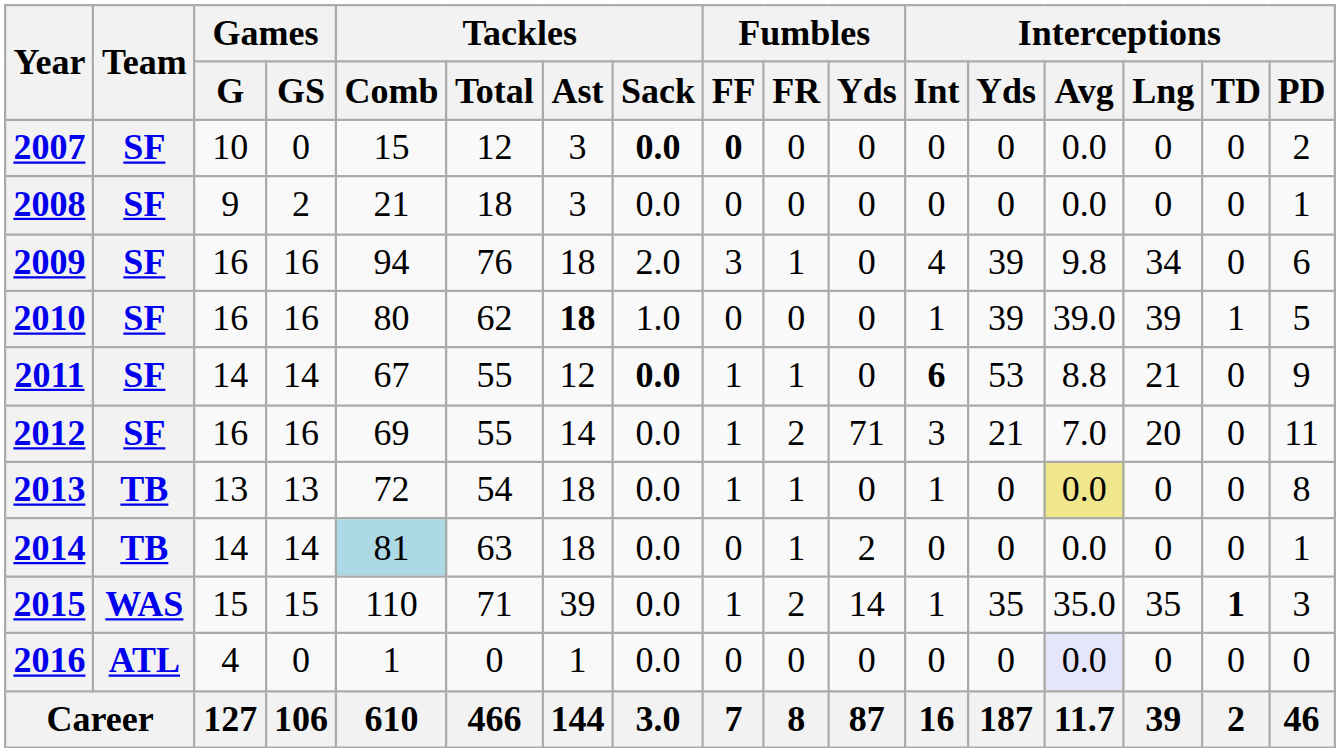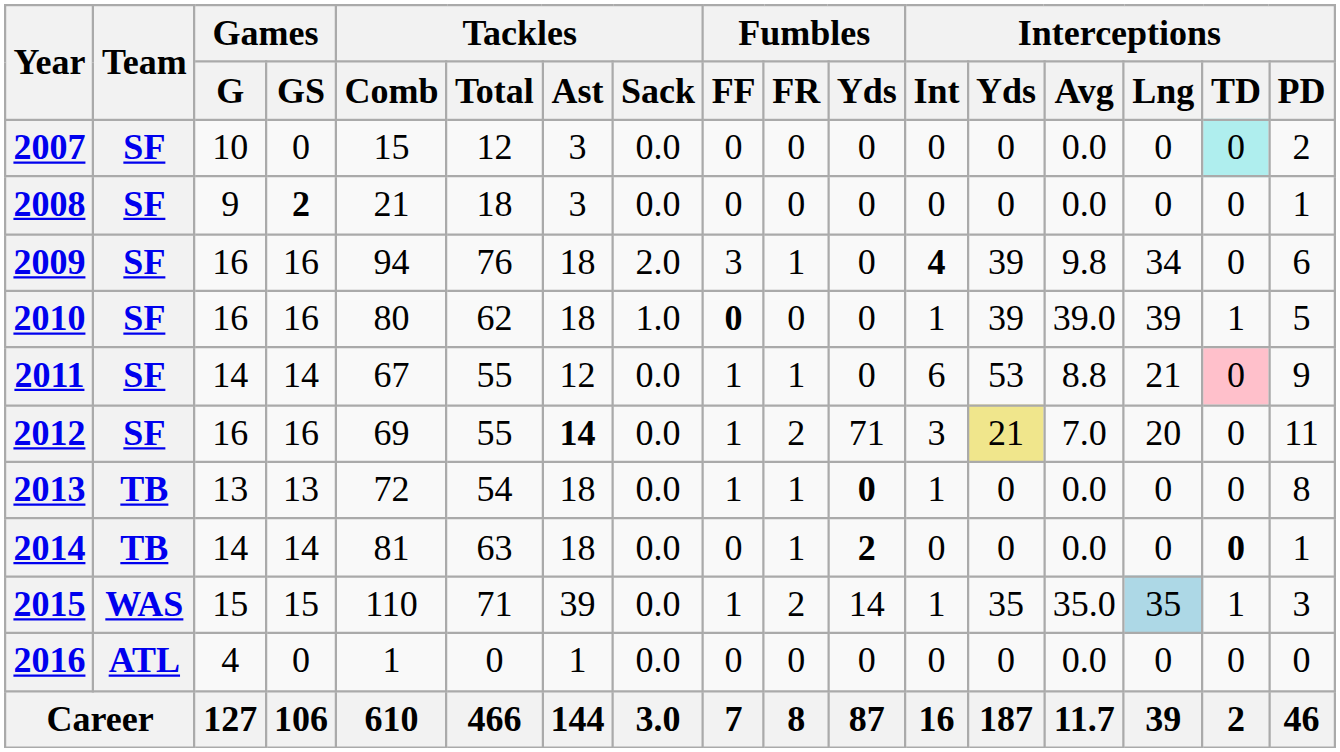(658, 147) bold -> (658, 147) normal
(734, 147) bold -> (734, 147) normal
(1236, 147) no background -> (1236, 147) paleturquoise background
(301, 204) normal -> (301, 204) bold
(936, 261) normal -> (936, 261) bold
(577, 318) bold -> (577, 318) normal
(734, 318) normal -> (734, 318) bold
(658, 375) bold -> (658, 375) normal
(936, 375) bold -> (936, 375) normal
(1236, 375) no background -> (1236, 375) pink background
(577, 432) normal -> (577, 432) bold
(1006, 432) no background -> (1006, 432) khaki background
(867, 489) normal -> (867, 489) bold
(1084, 489) khaki background -> (1084, 489) no background
(391, 546) lightblue background -> (391, 546) no background
(867, 546) normal -> (867, 546) bold
(1236, 546) normal -> (1236, 546) bold
(1163, 603) no background -> (1163, 603) lightblue background
(1236, 603) bold -> (1236, 603) normal
(1084, 661) lavender background -> (1084, 661) no background
